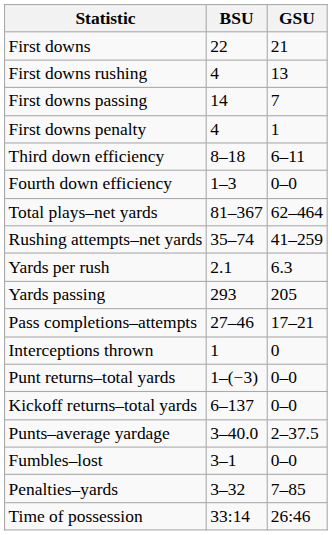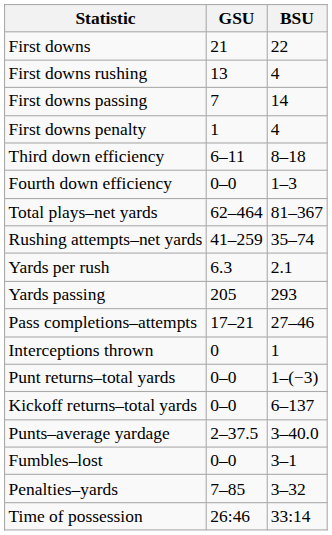columns swapped: (297, 18) <-> (237, 18)
